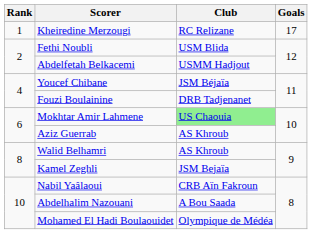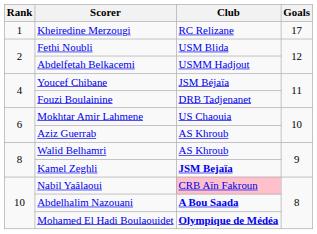(205, 116) lightgreen background -> (205, 116) no background
(204, 168) normal -> (206, 168) bold
(218, 185) no background -> (218, 185) pink background
(207, 202) normal -> (208, 202) bold
(226, 220) normal -> (228, 220) bold
